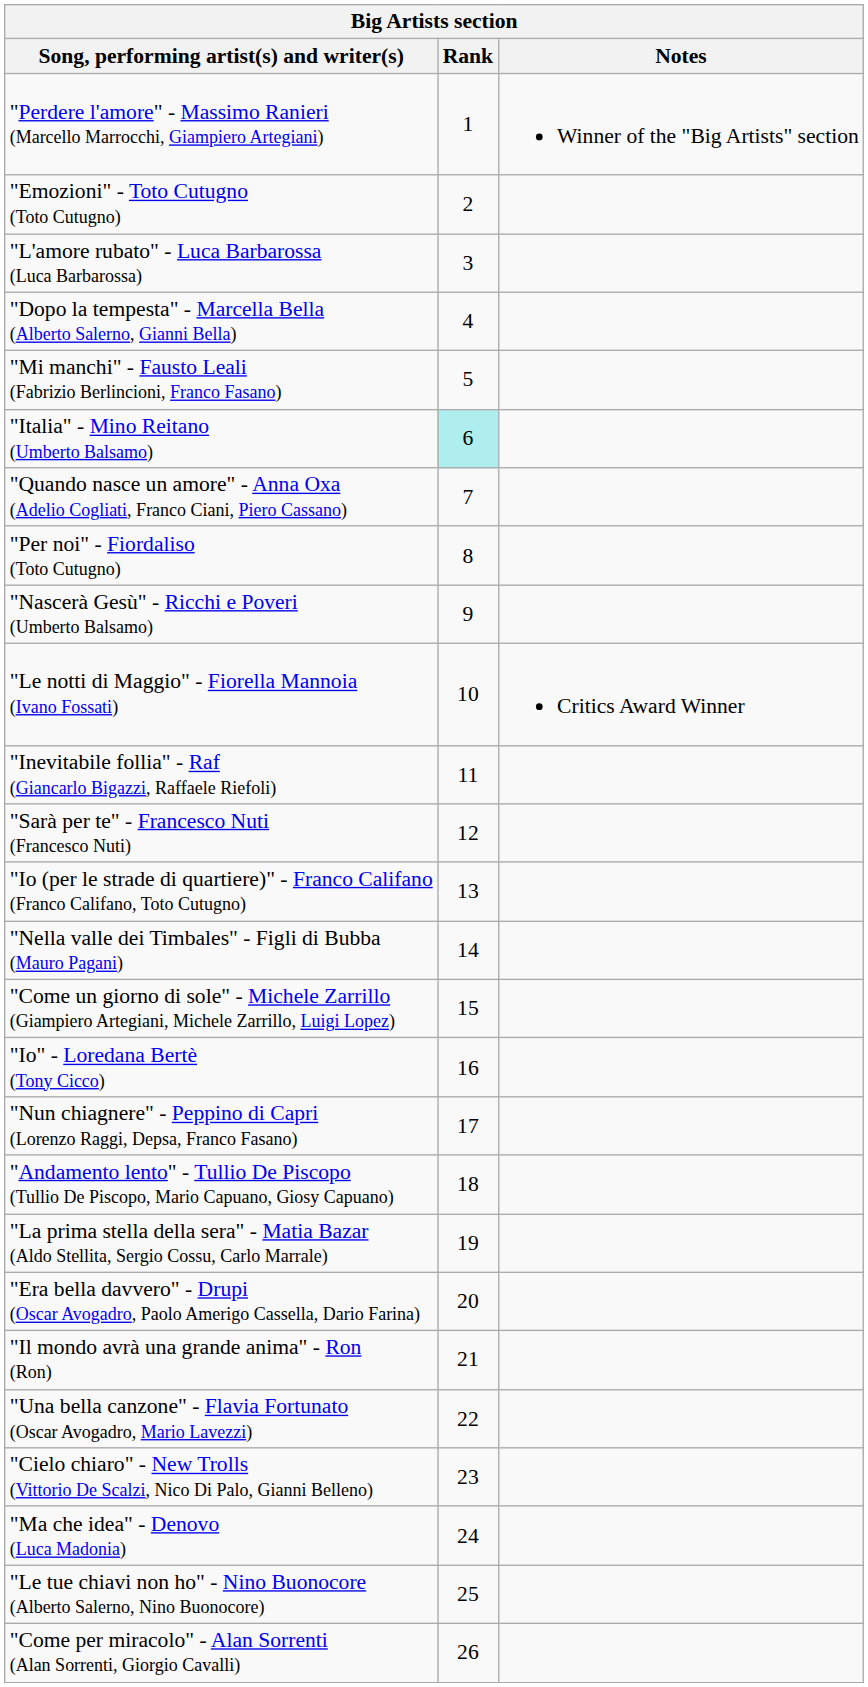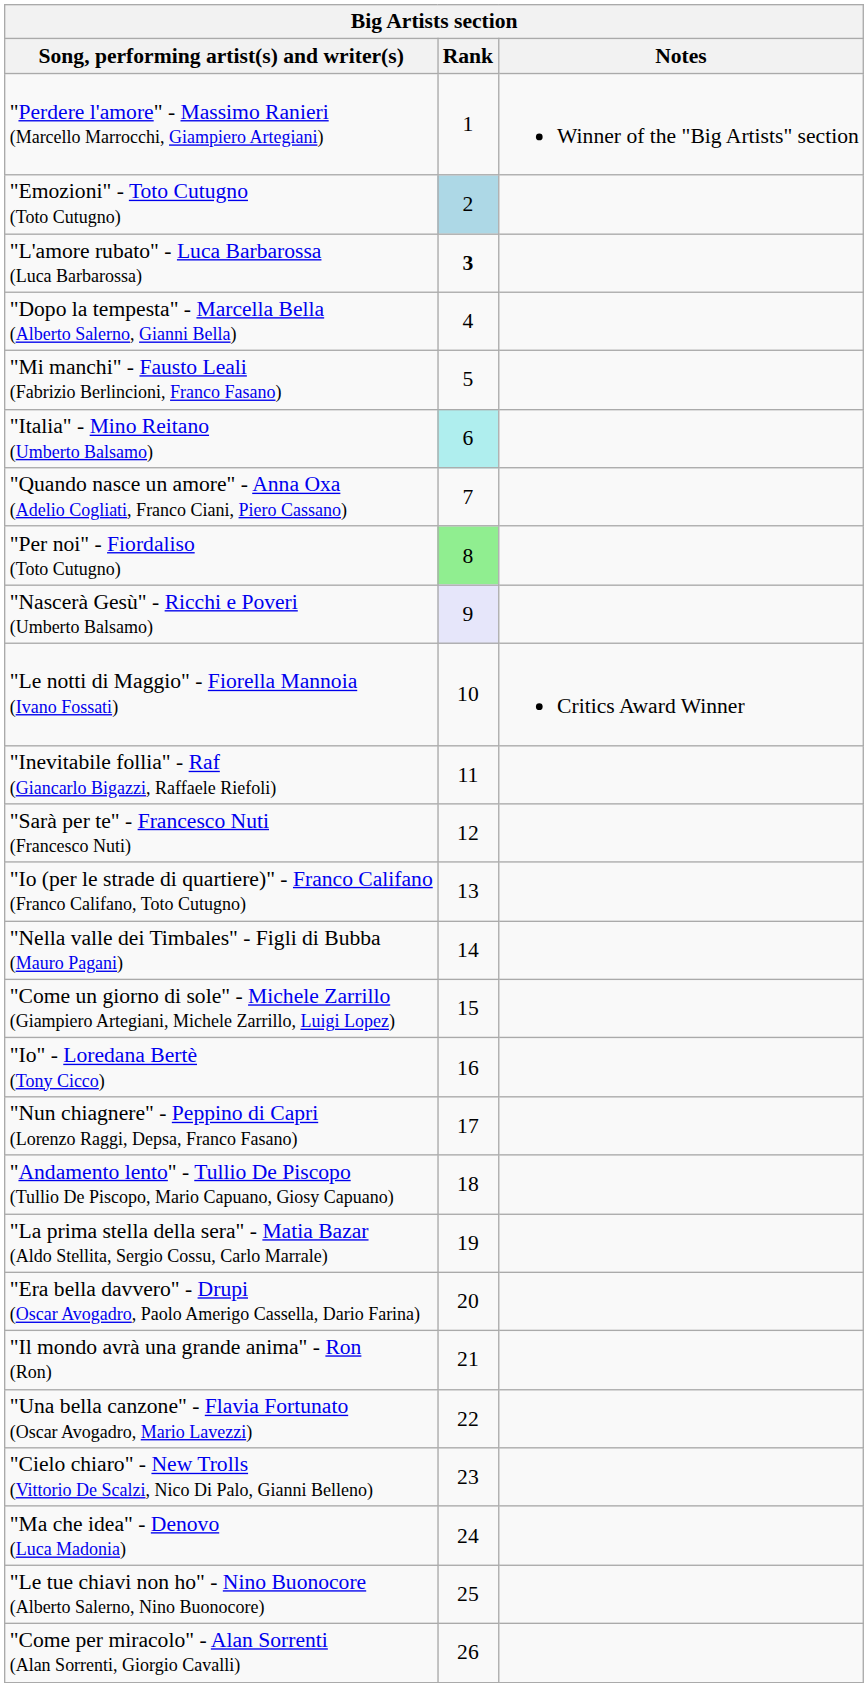(468, 204) no background -> (468, 204) lightblue background
(468, 262) normal -> (468, 262) bold
(468, 555) no background -> (468, 555) lightgreen background
(468, 613) no background -> (468, 613) lavender background
